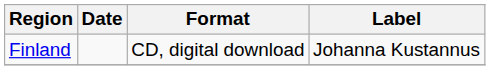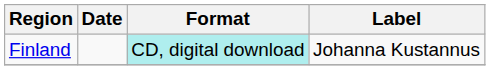(218, 49) no background -> (218, 49) paleturquoise background
